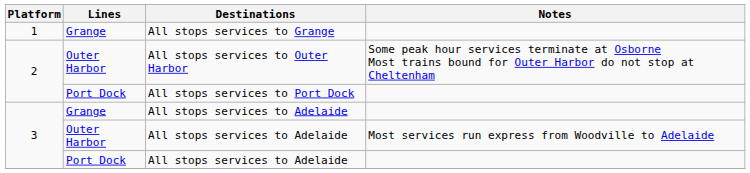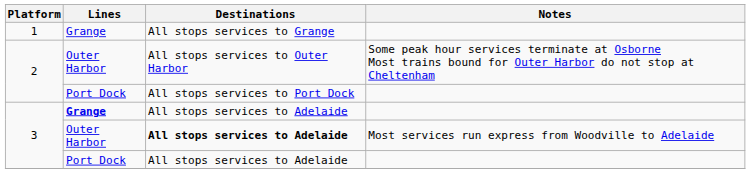(86, 111) normal -> (86, 111) bold
(248, 135) normal -> (248, 135) bold
